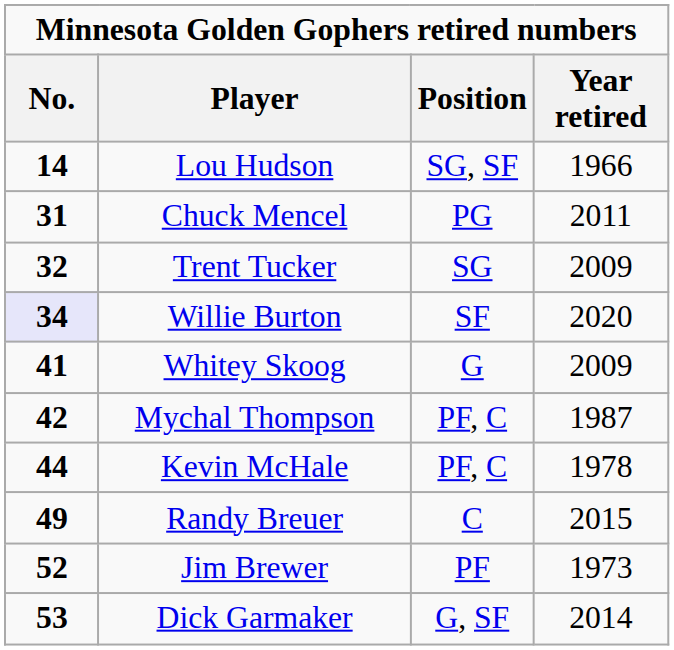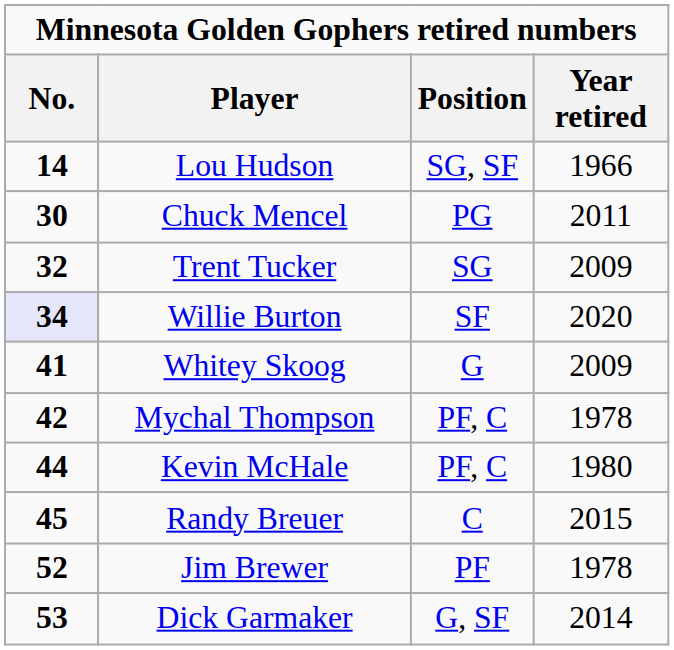(52, 215) 31 -> (52, 215) 30
(601, 416) 1987 -> (601, 416) 1978
(601, 467) 1978 -> (601, 467) 1980
(52, 517) 49 -> (52, 517) 45
(601, 567) 1973 -> (601, 567) 1978
